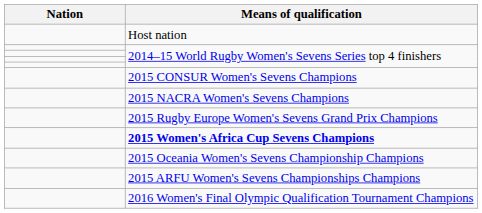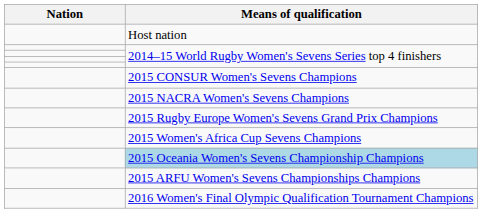(251, 138) bold -> (245, 138) normal
(276, 158) no background -> (276, 158) lightblue background
